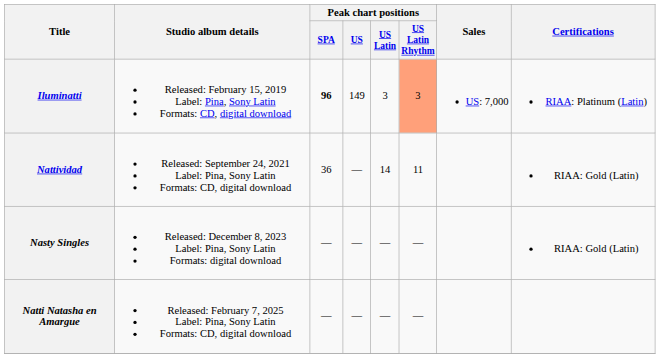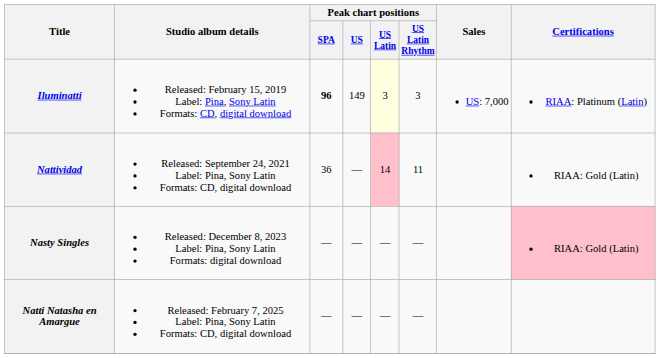(385, 96) no background -> (385, 96) lightyellow background
(418, 96) lightsalmon background -> (418, 96) no background
(385, 169) no background -> (385, 169) pink background
(583, 249) no background -> (583, 249) pink background
